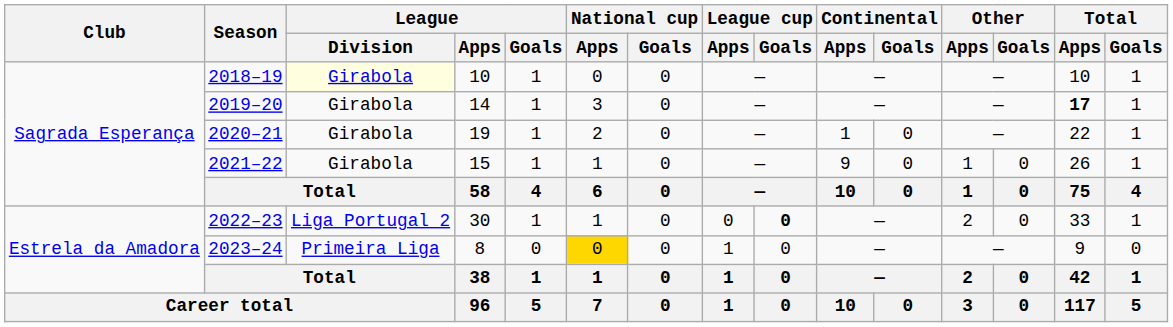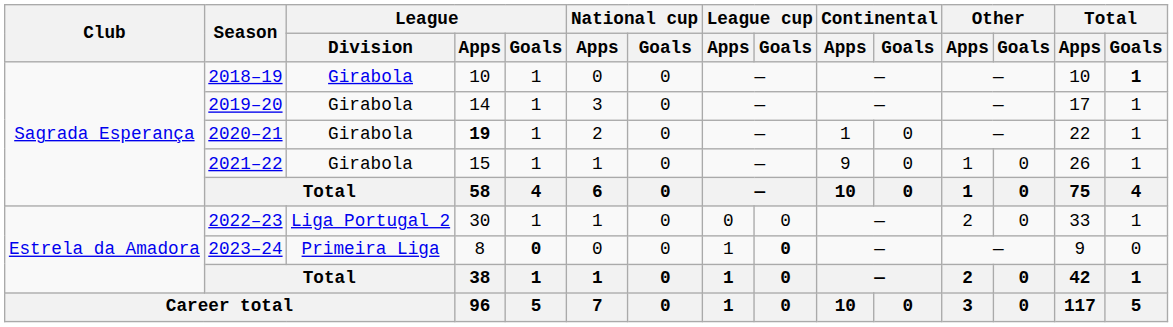(371, 77) lightyellow background -> (371, 77) no background
(1136, 77) normal -> (1136, 77) bold
(1080, 106) bold -> (1080, 106) normal
(480, 134) normal -> (480, 134) bold
(786, 221) bold -> (786, 221) normal
(536, 250) normal -> (536, 250) bold
(597, 250) gold background -> (597, 250) no background
(786, 250) normal -> (786, 250) bold
